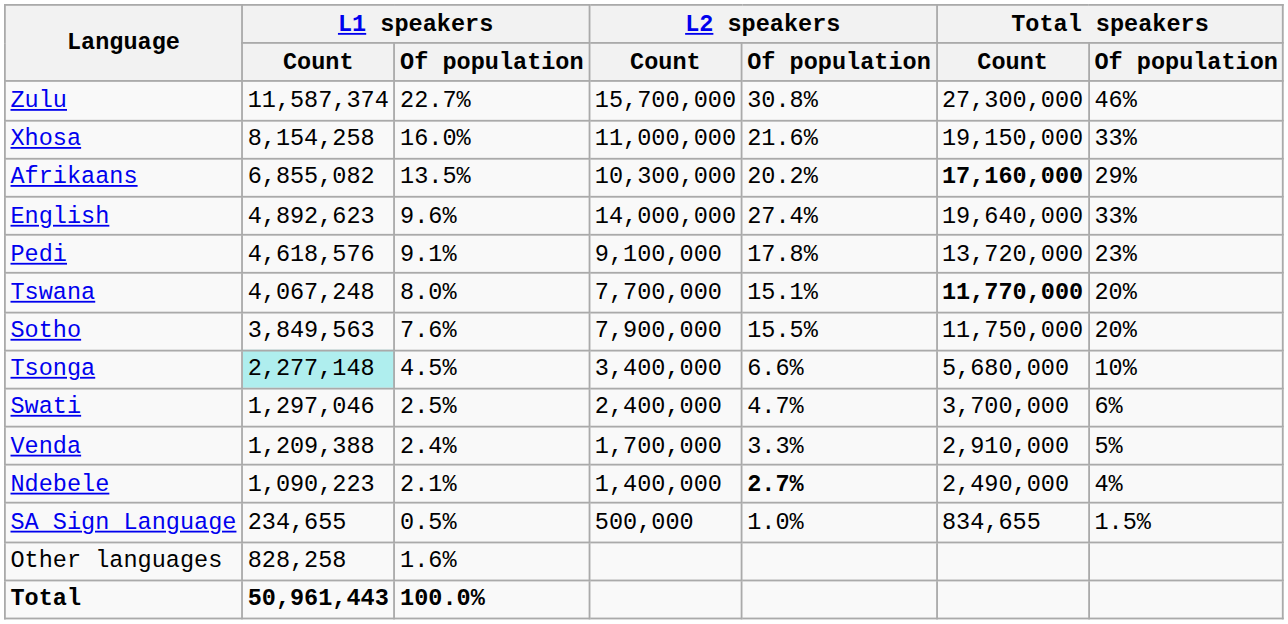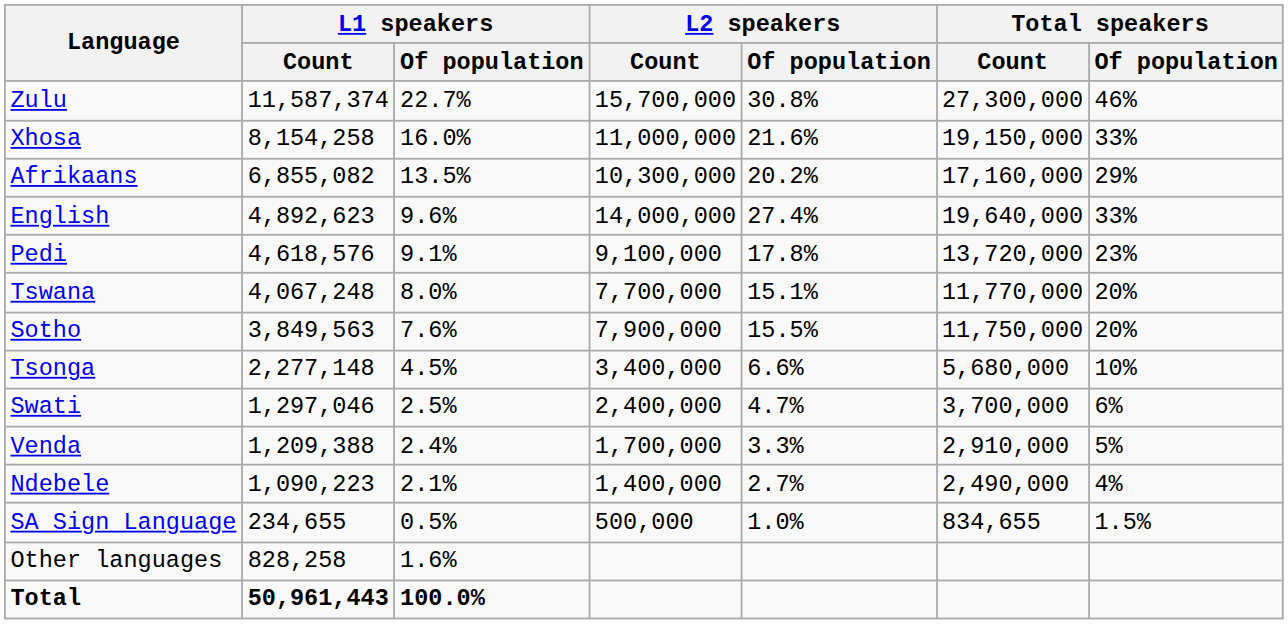(1013, 177) bold -> (1013, 177) normal
(1013, 293) bold -> (1013, 293) normal
(311, 369) paleturquoise background -> (311, 369) no background
(775, 484) bold -> (775, 484) normal
